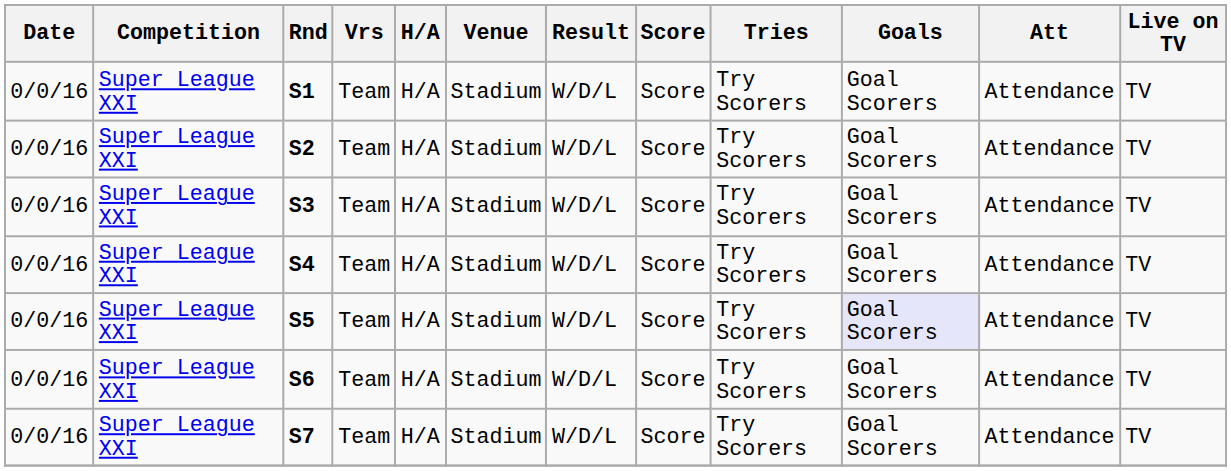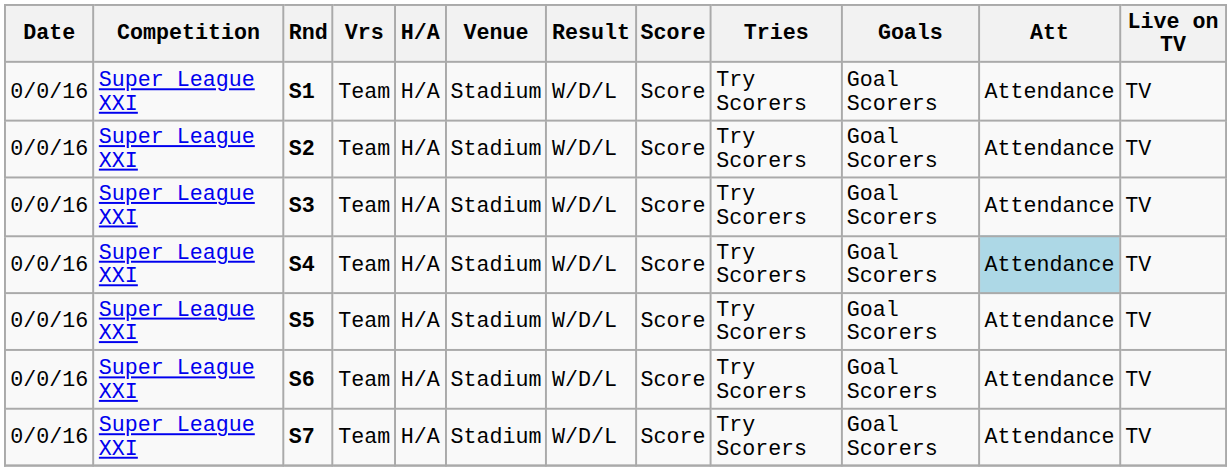(1050, 264) no background -> (1050, 264) lightblue background
(892, 322) lavender background -> (892, 322) no background
